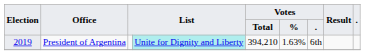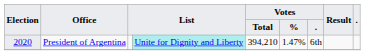(23, 42) 2019 -> (23, 42) 2020
(294, 42) 1.63% -> (294, 42) 1.47%
